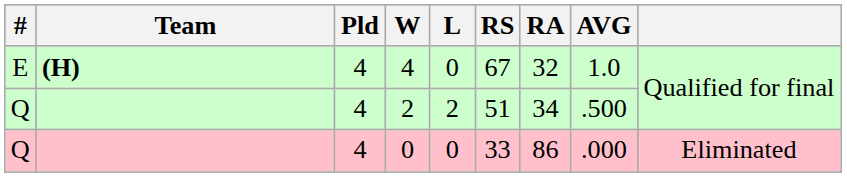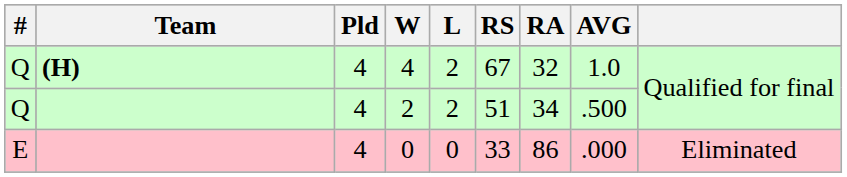(20, 66) E -> (20, 66) Q
(452, 66) 0 -> (452, 66) 2
(20, 150) Q -> (20, 150) E
